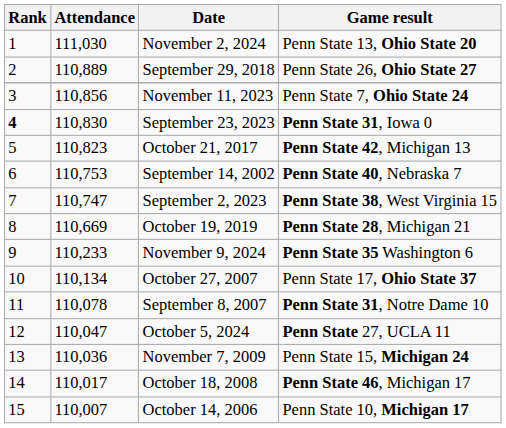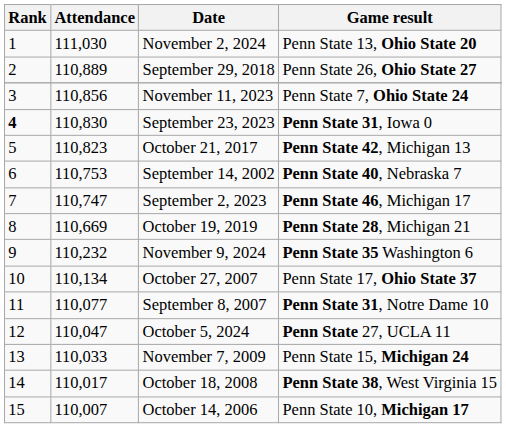(390, 200) Penn State 38, West Virginia 15 -> (376, 200) Penn State 46, Michigan 17
(81, 252) 110,233 -> (81, 252) 110,232
(81, 305) 110,078 -> (81, 305) 110,077
(81, 357) 110,036 -> (81, 357) 110,033
(376, 383) Penn State 46, Michigan 17 -> (390, 383) Penn State 38, West Virginia 15
